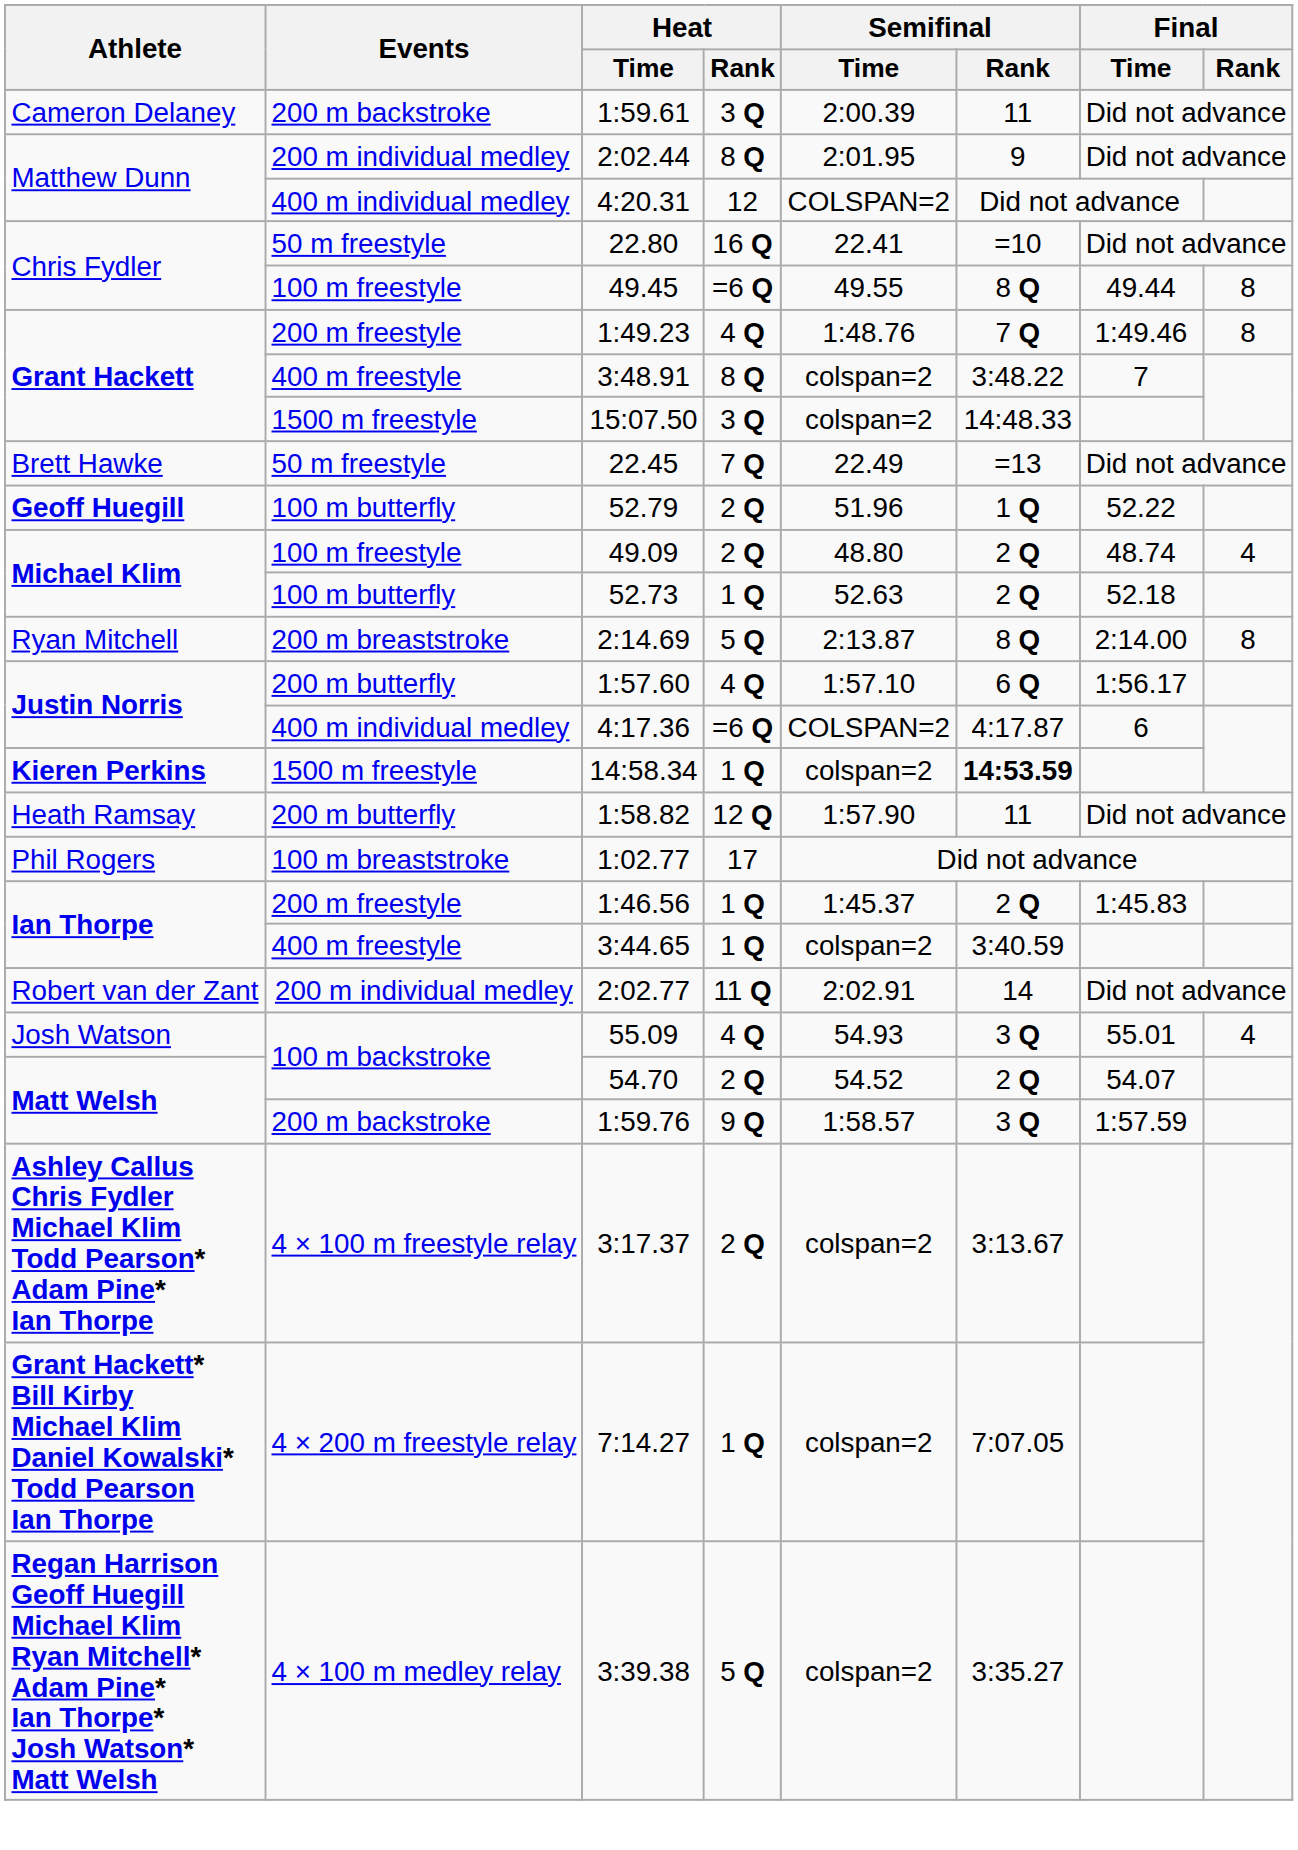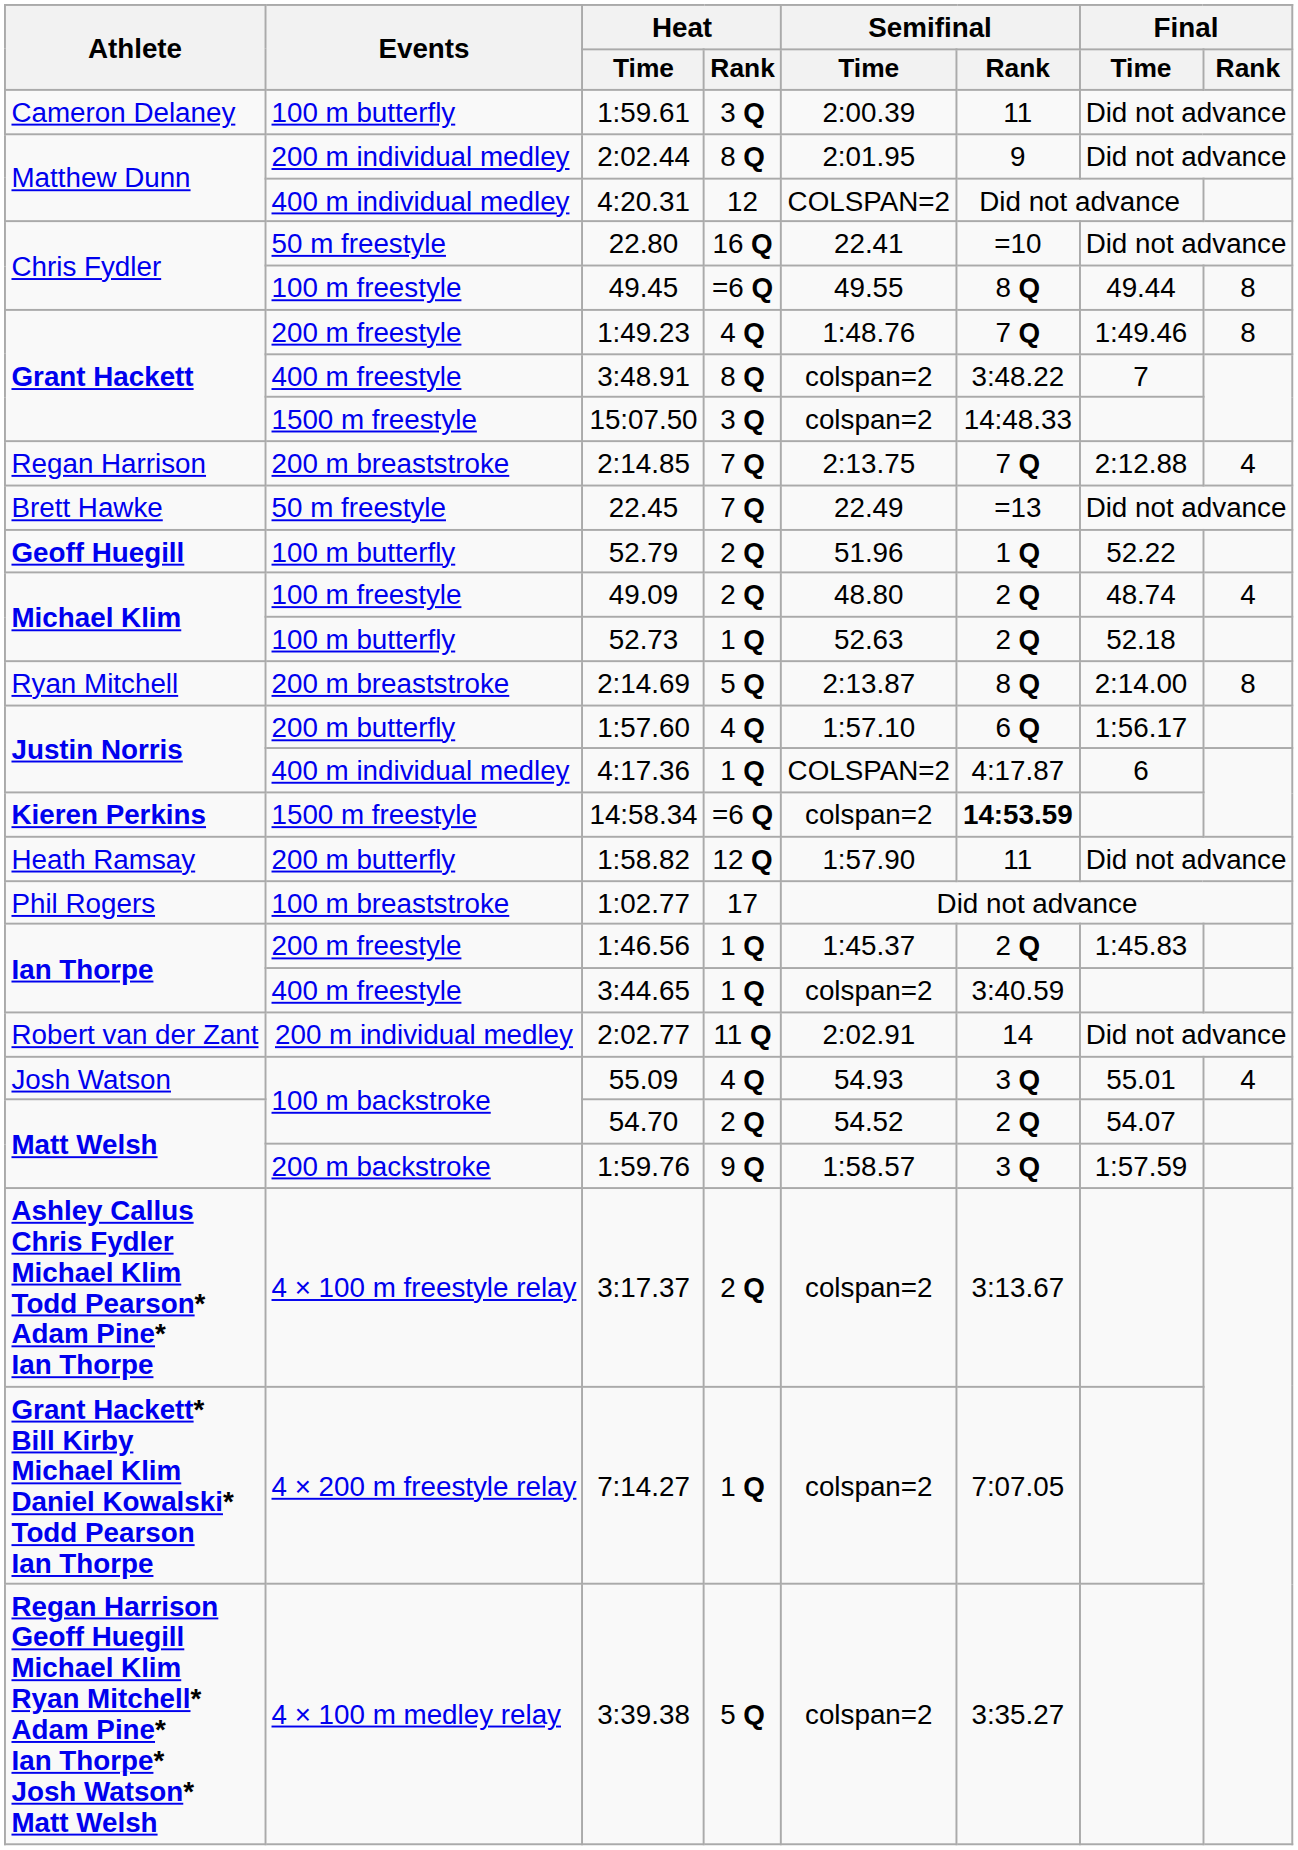(381, 113) 200 m backstroke -> (363, 113) 100 m butterfly
+ row: (644, 464)
(743, 727) =6 Q -> (743, 771) 1 Q
(743, 771) 1 Q -> (743, 815) =6 Q
